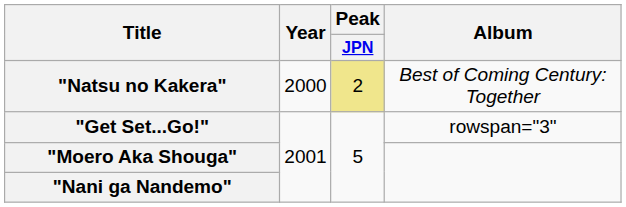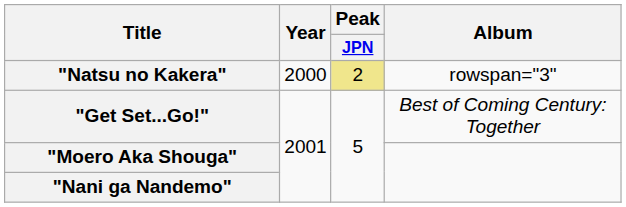(503, 86) Best of Coming Century: Together -> (503, 75) rowspan="3"
(503, 126) rowspan="3" -> (503, 116) Best of Coming Century: Together
